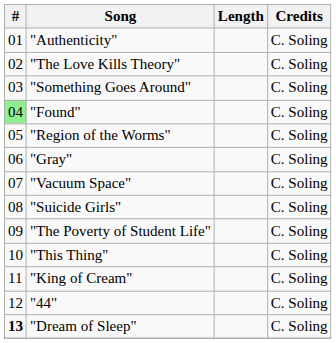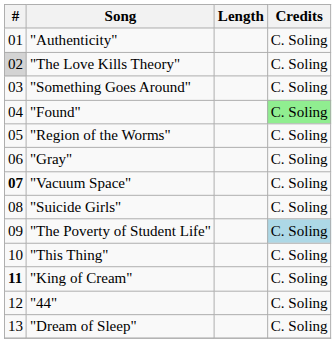(15, 64) no background -> (15, 64) lightgrey background
(15, 111) lightgreen background -> (15, 111) no background
(299, 111) no background -> (299, 111) lightgreen background
(15, 183) normal -> (15, 183) bold
(299, 231) no background -> (299, 231) lightblue background
(15, 278) normal -> (15, 278) bold
(15, 326) bold -> (15, 326) normal
